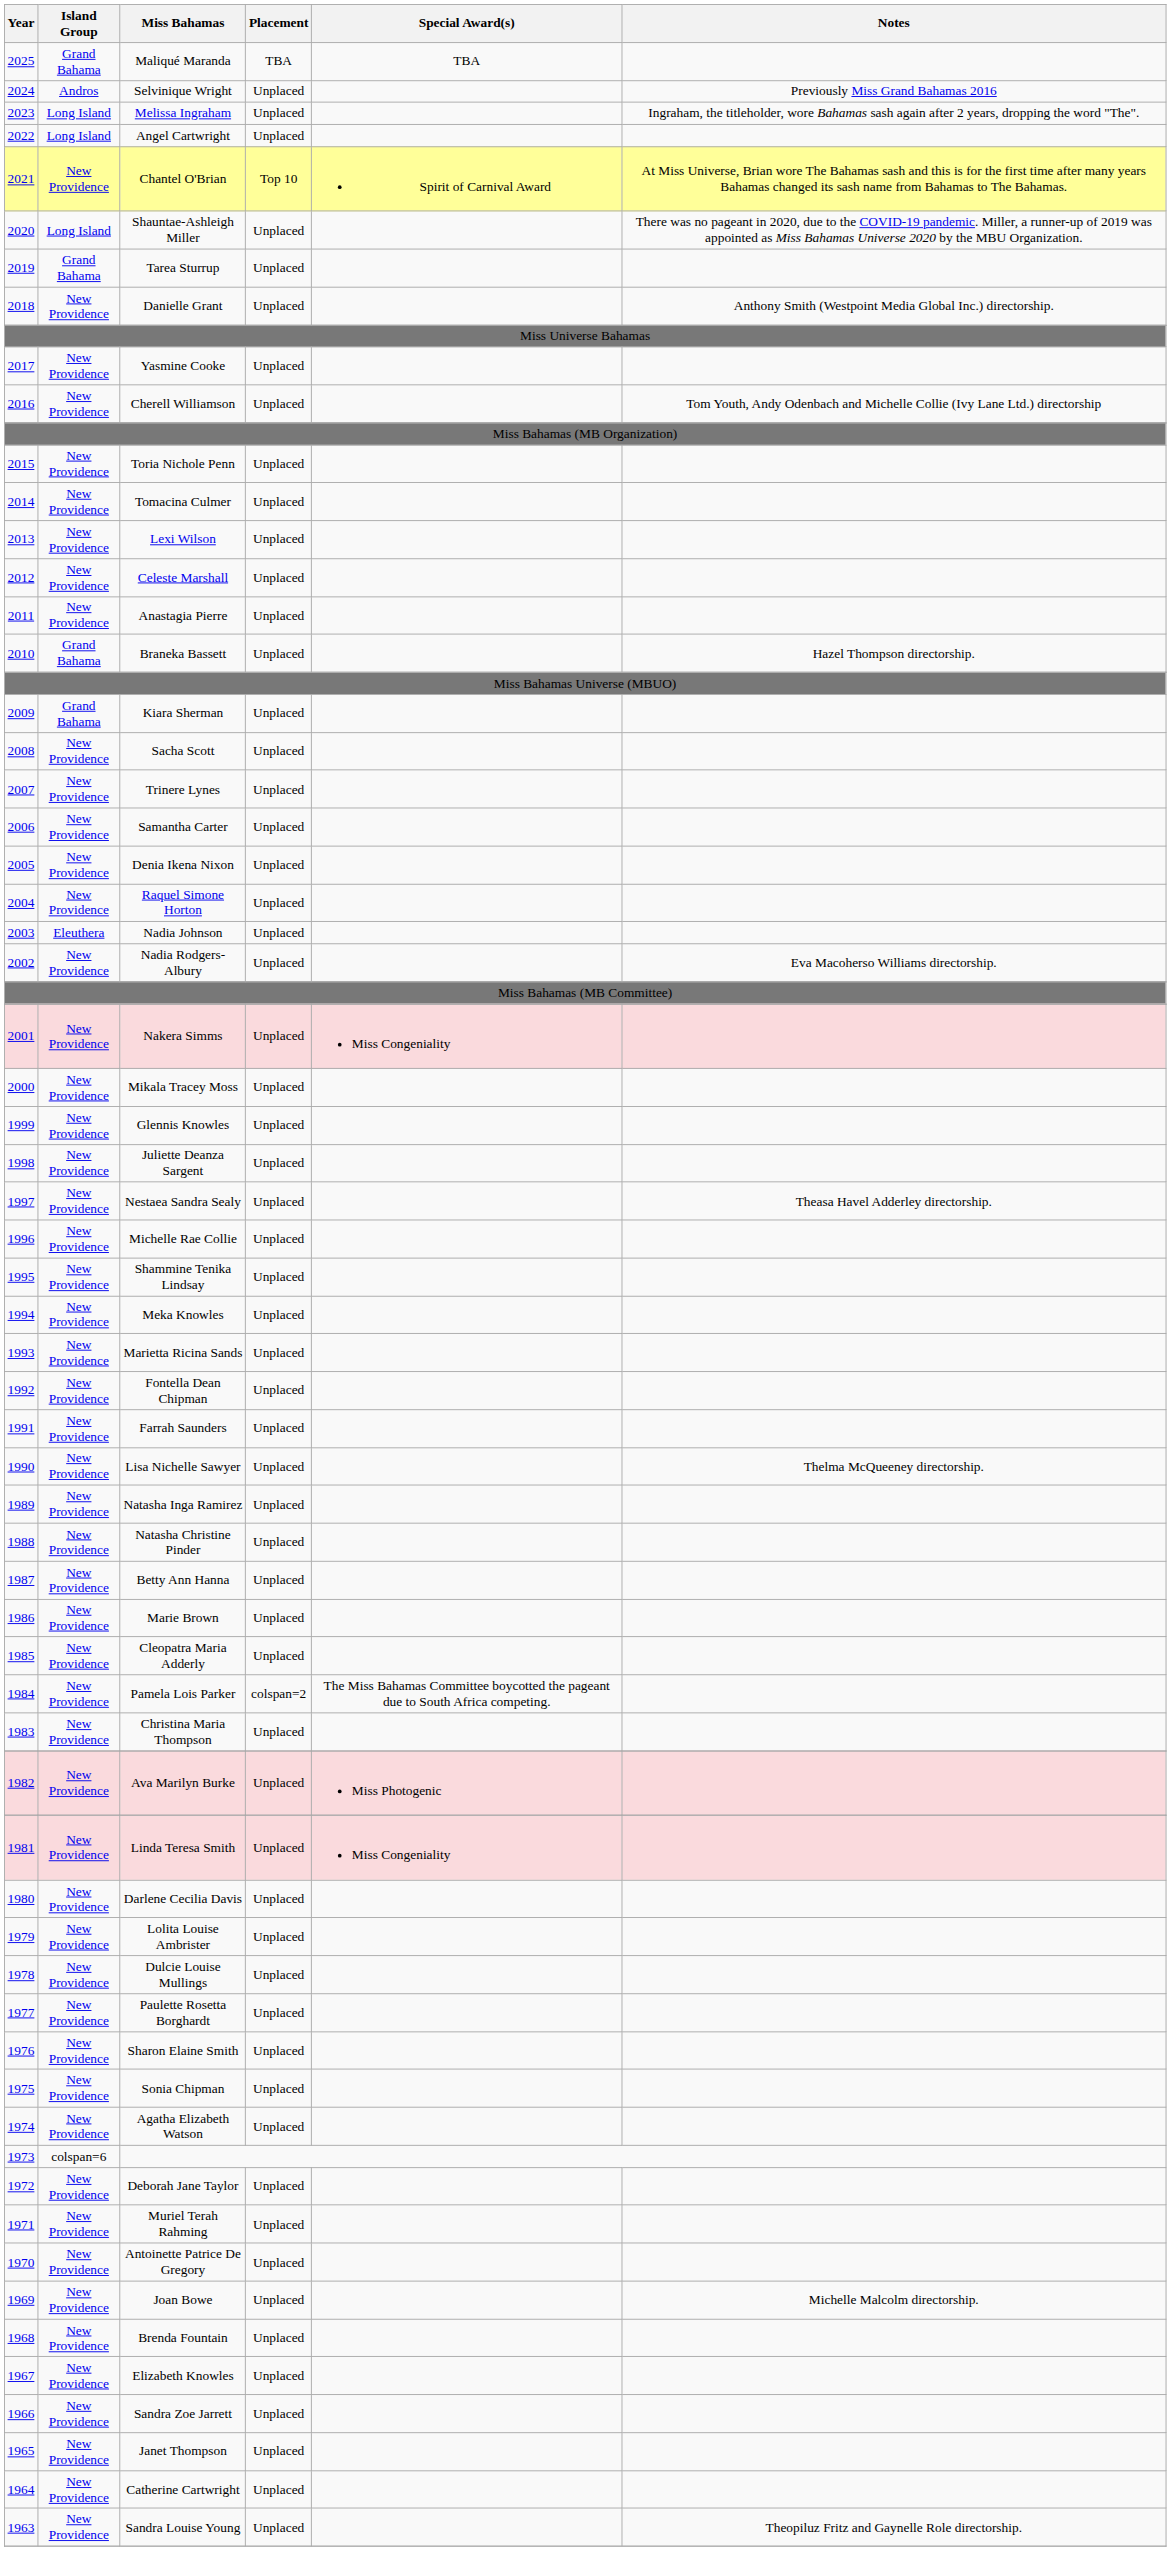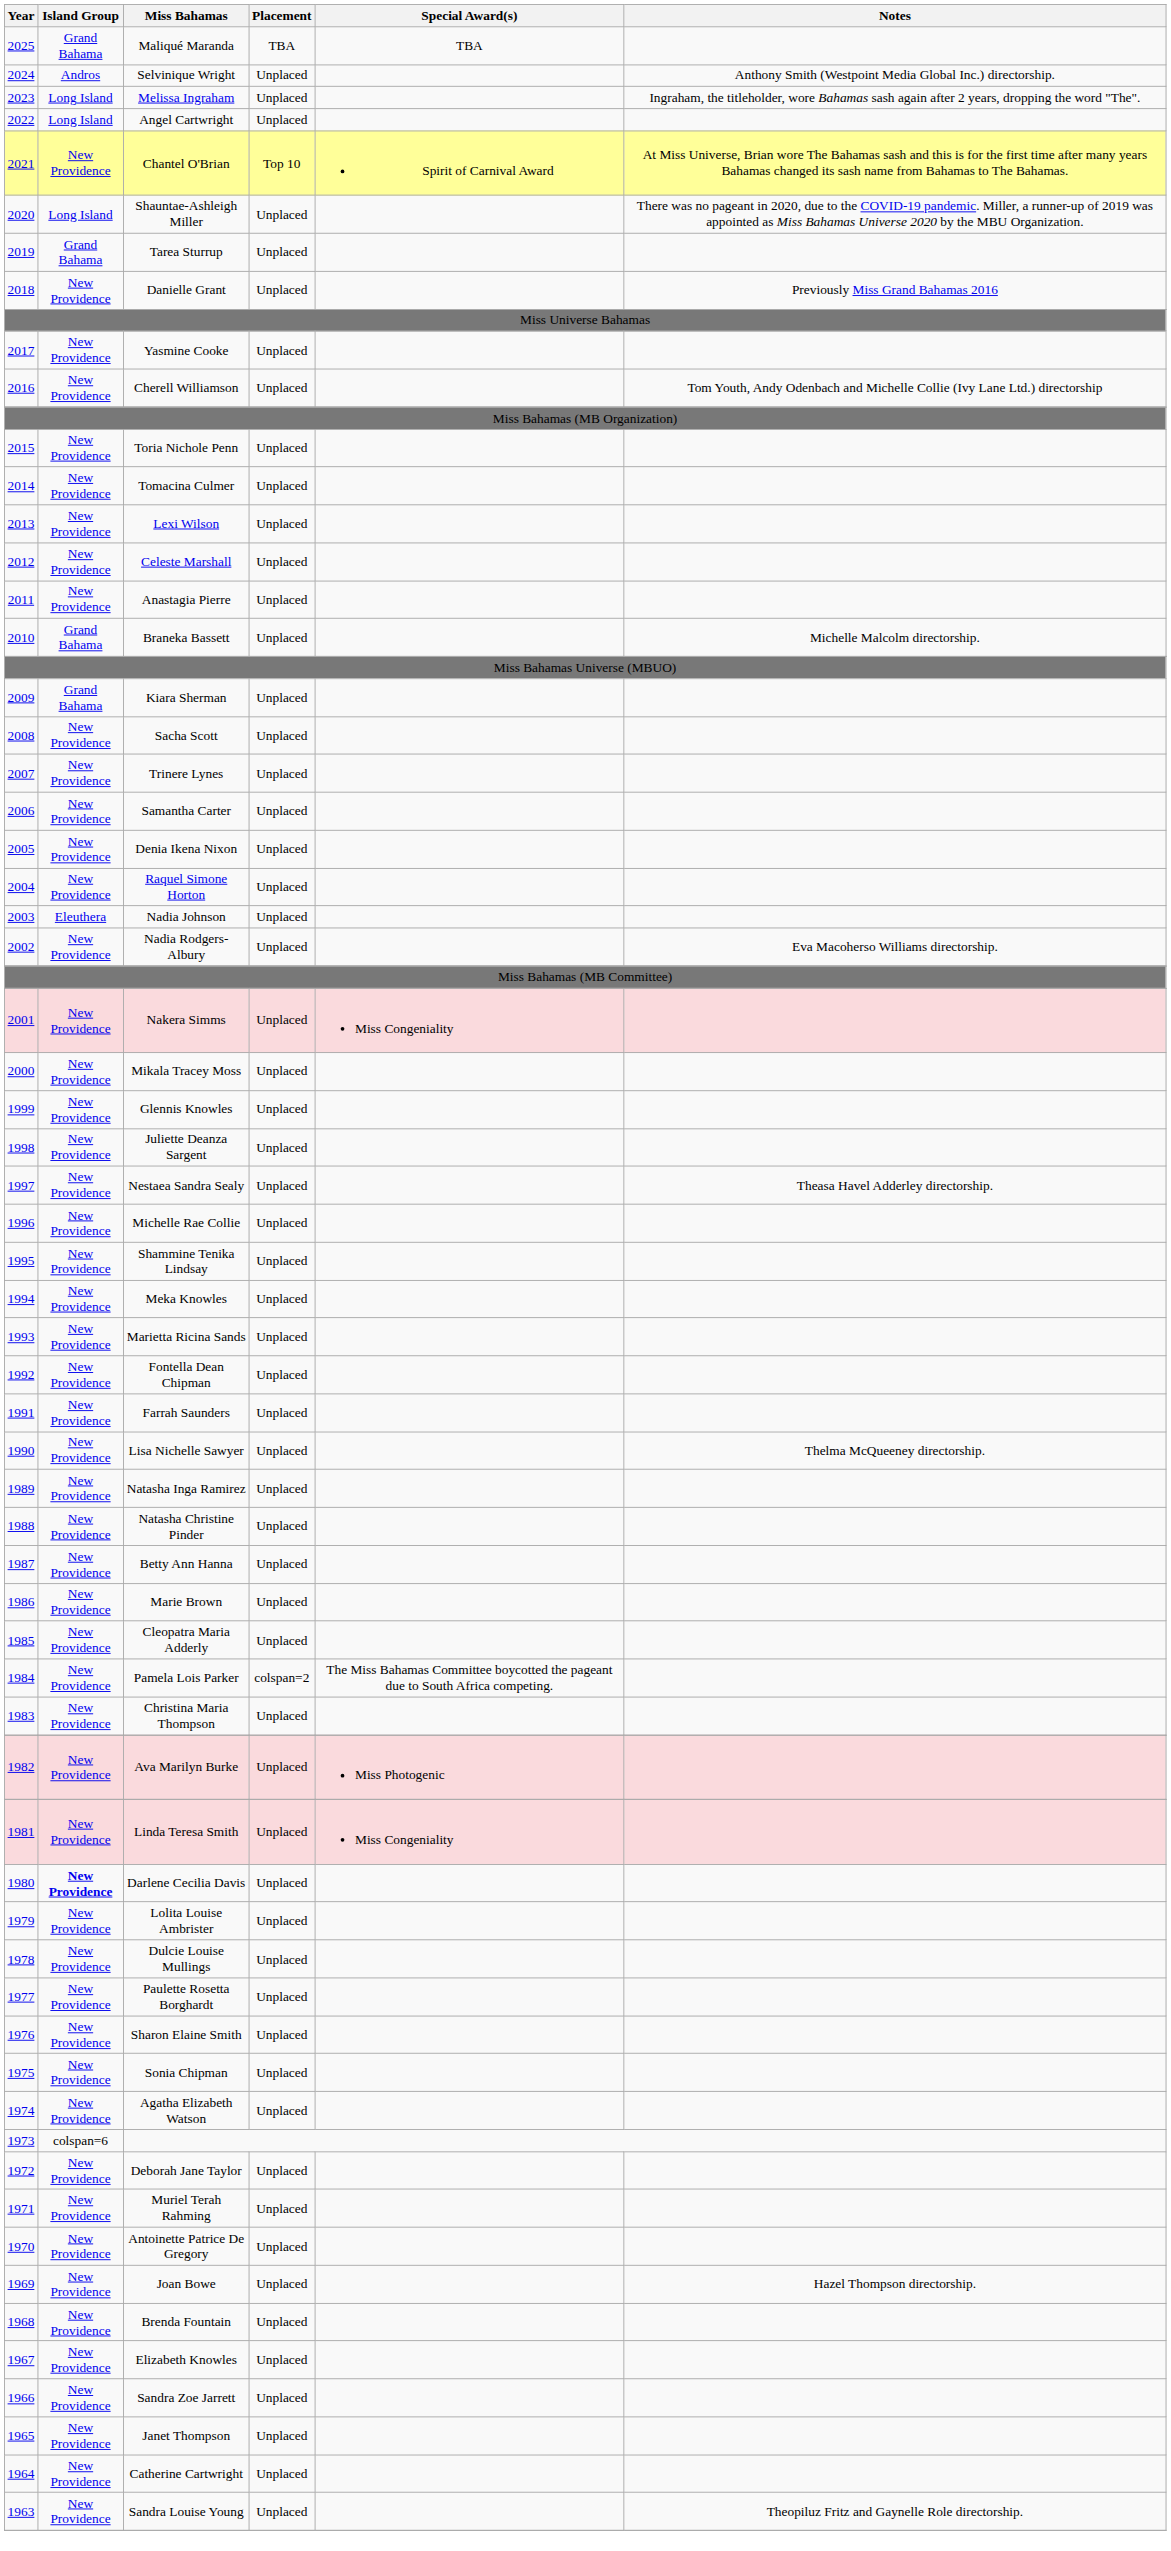(894, 91) Previously Miss Grand Bahamas 2016 -> (895, 75) Anthony Smith (Westpoint Media Global Inc.) directorship.
(894, 306) Anthony Smith (Westpoint Media Global Inc.) directorship. -> (895, 290) Previously Miss Grand Bahamas 2016
(894, 653) Hazel Thompson directorship. -> (895, 637) Michelle Malcolm directorship.
(79, 1899) normal -> (81, 1883) bold
(894, 2300) Michelle Malcolm directorship. -> (895, 2284) Hazel Thompson directorship.
